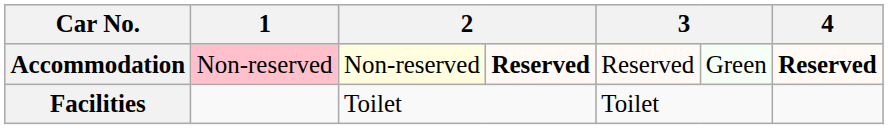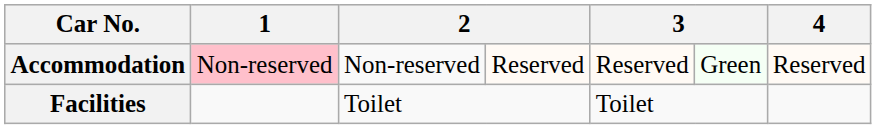(412, 63) lightyellow background -> (412, 63) no background
(541, 63) bold -> (538, 63) normal
(827, 63) bold -> (819, 63) normal
